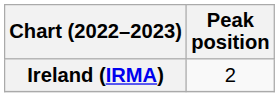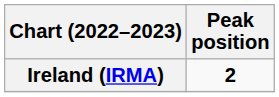(230, 75) normal -> (230, 75) bold
